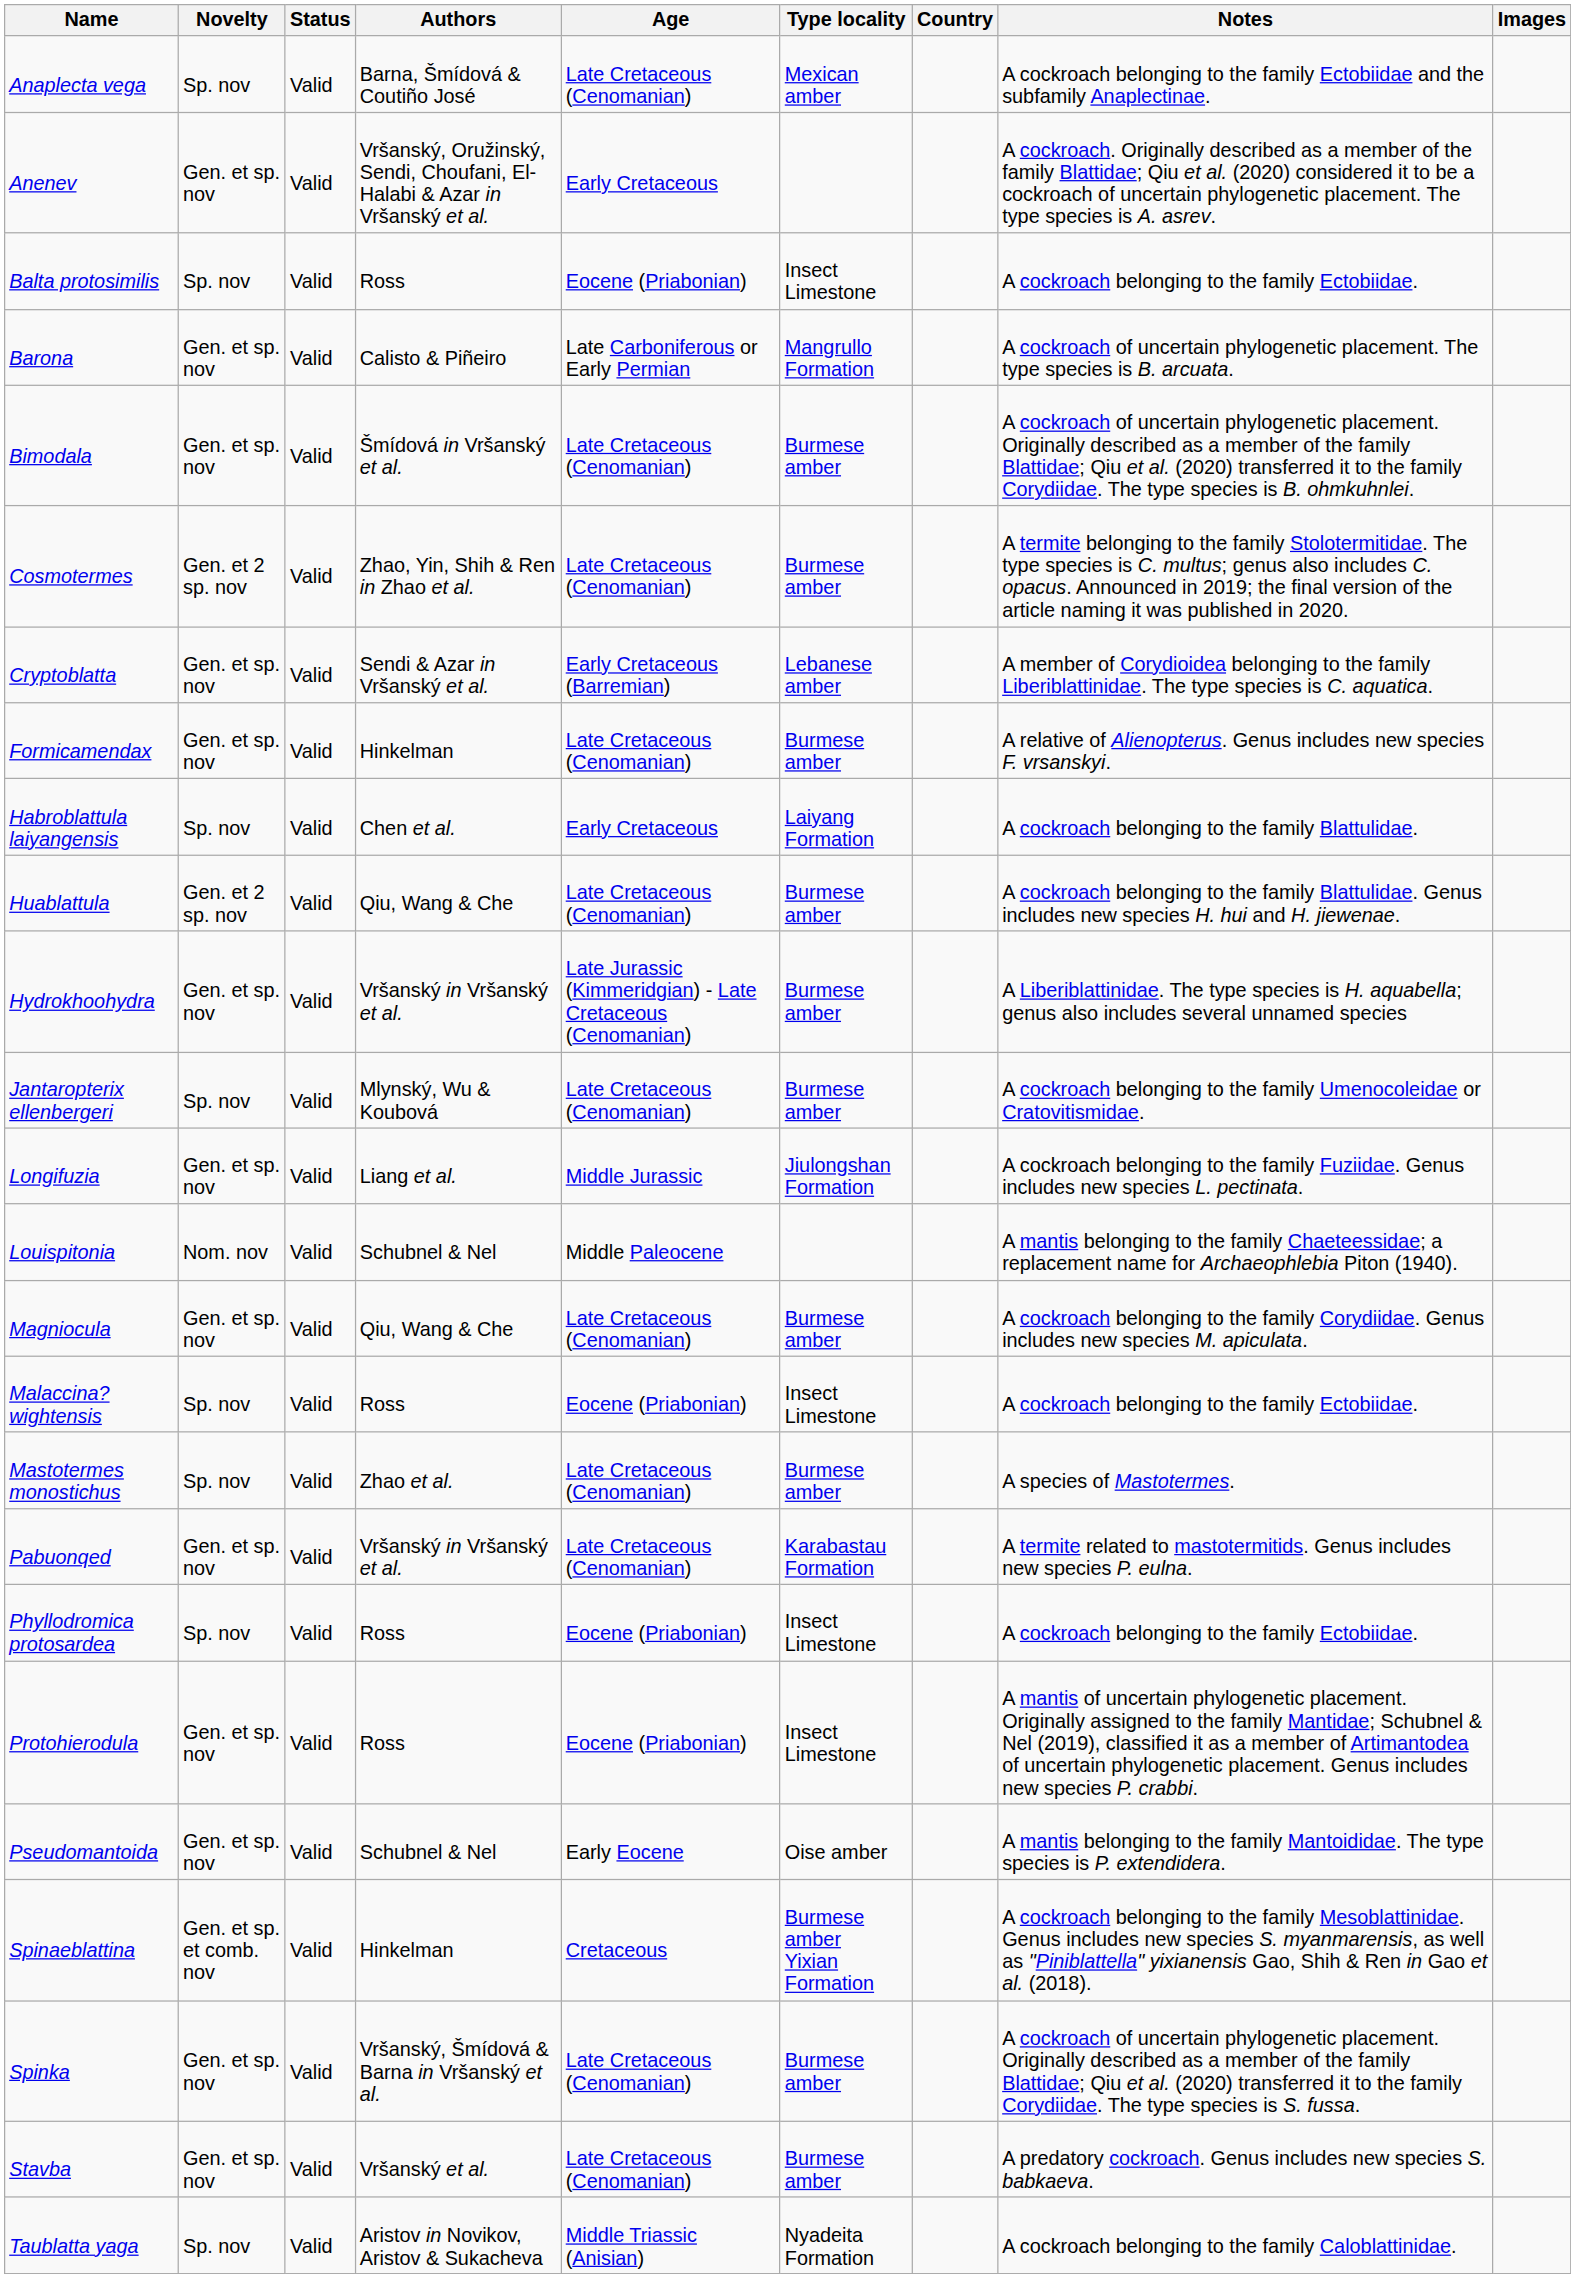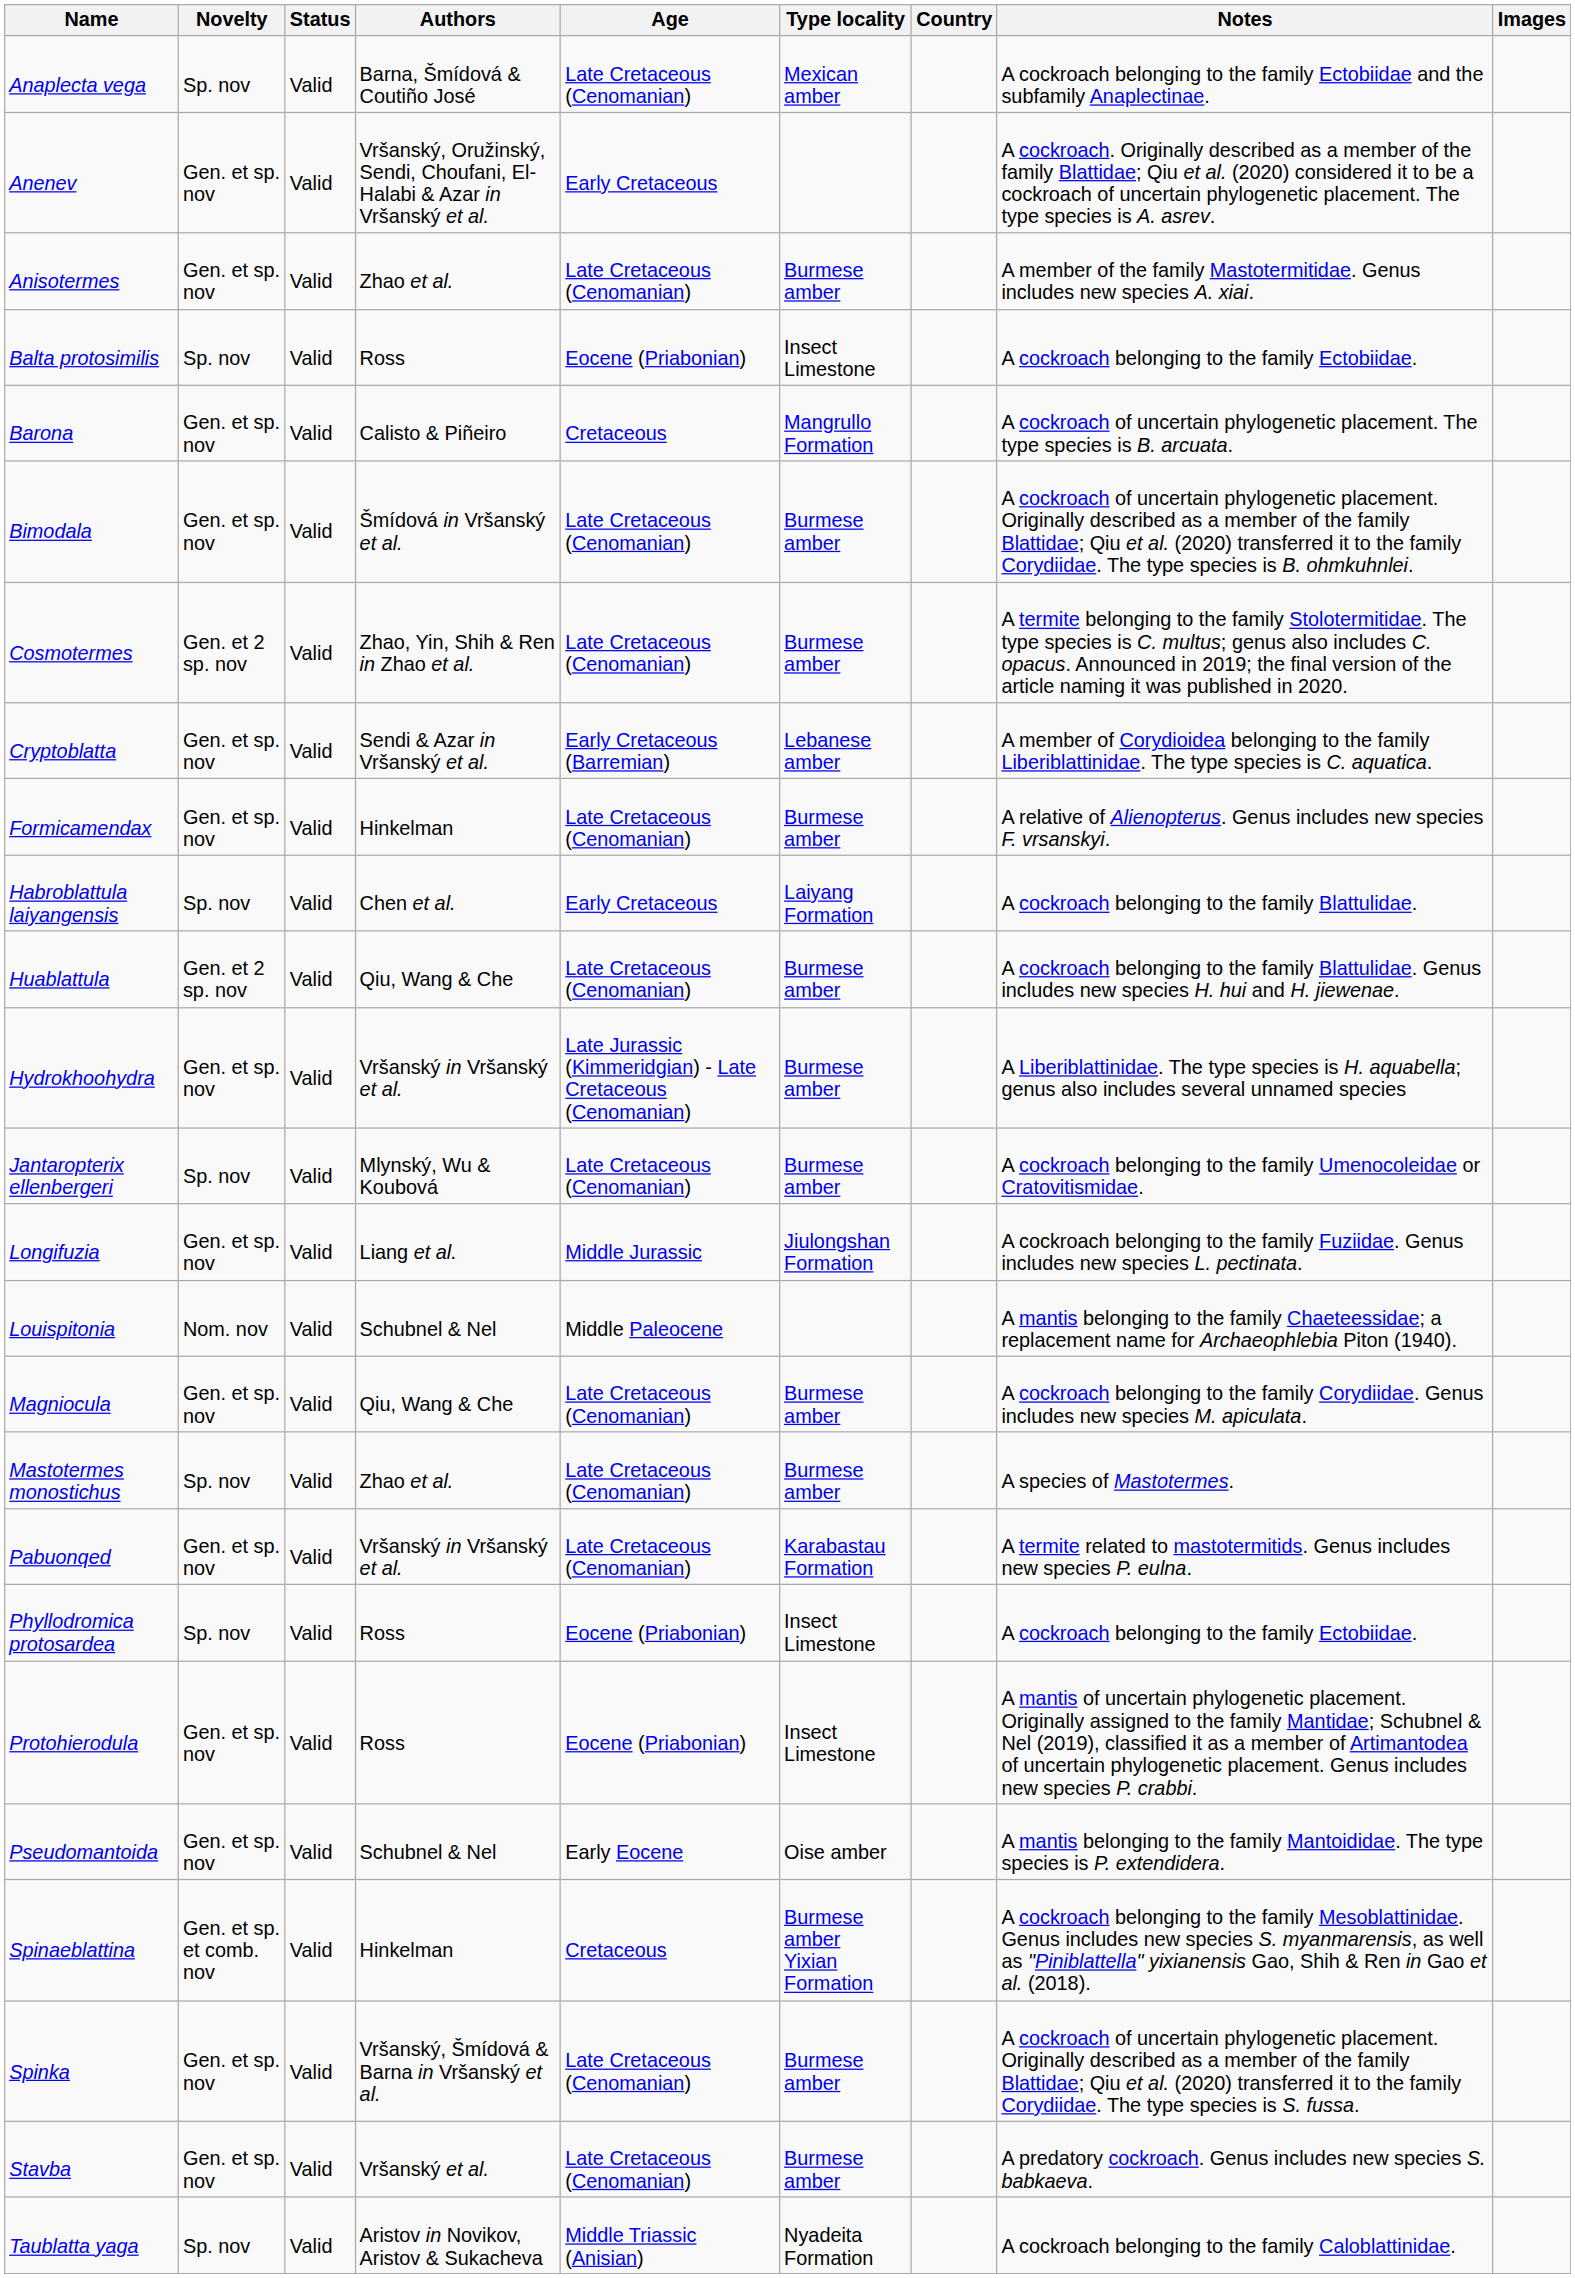+ row: (64, 282)
(662, 358) Late Carboniferous or Early Permian -> (616, 434) Cretaceous
- row: (59, 1405)
